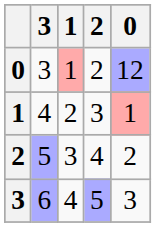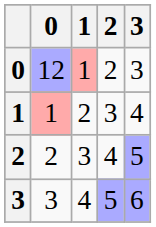columns swapped: (130, 26) <-> (44, 26)
